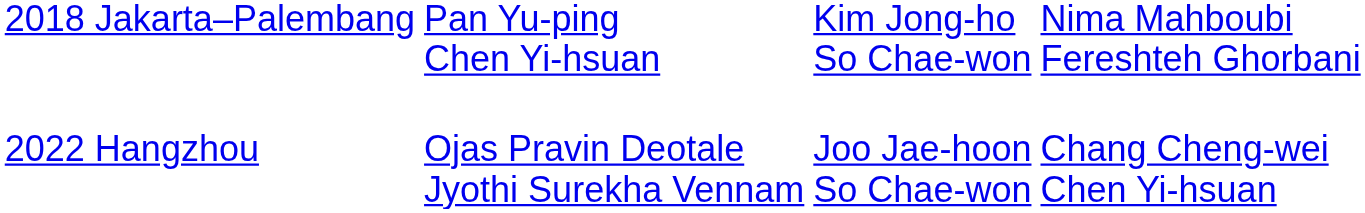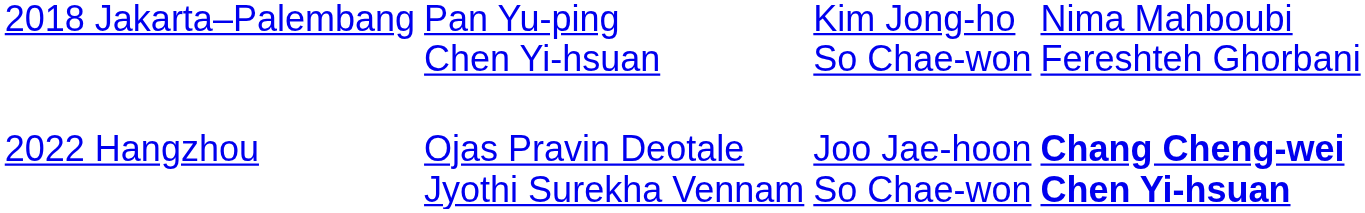(1185, 169) normal -> (1192, 169) bold
